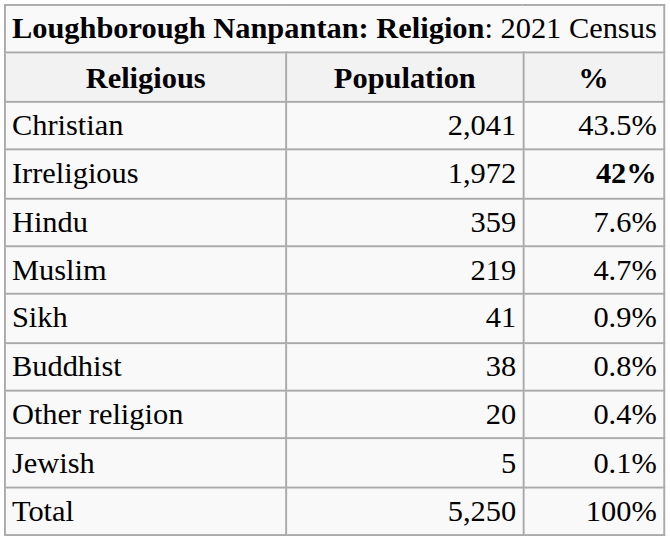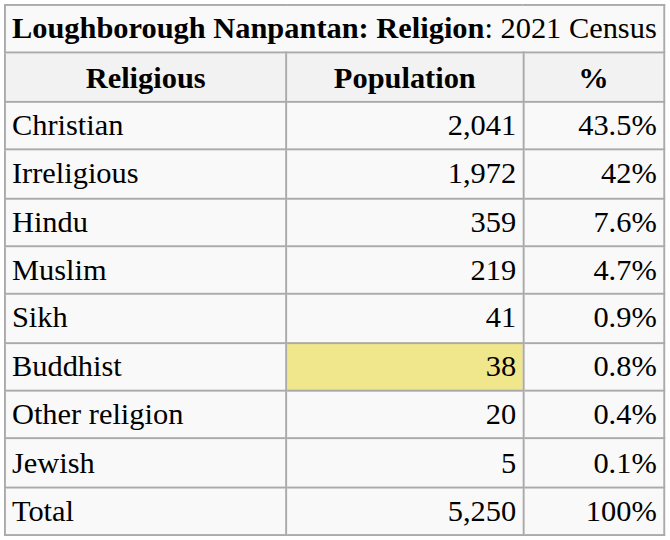(626, 173) bold -> (629, 173) normal
(501, 366) no background -> (501, 366) khaki background
